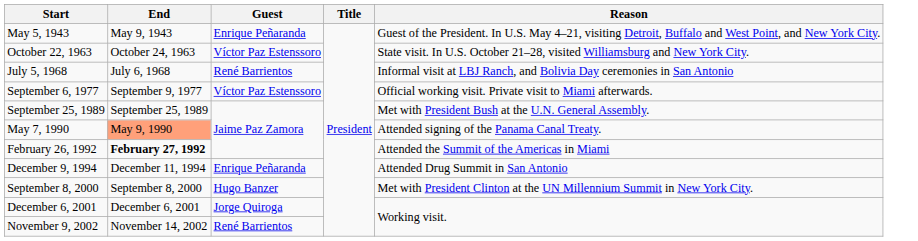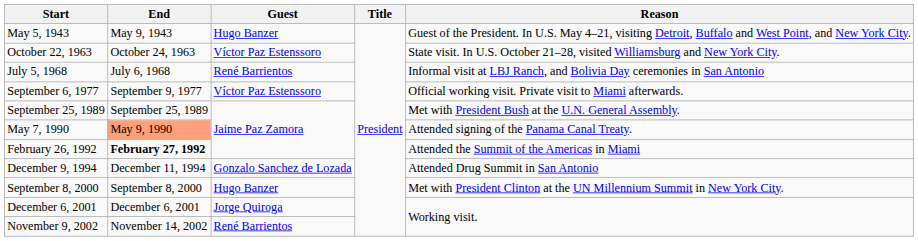(260, 33) Enrique Peñaranda -> (246, 33) Hugo Banzer
(260, 168) Enrique Peñaranda -> (283, 168) Gonzalo Sanchez de Lozada
